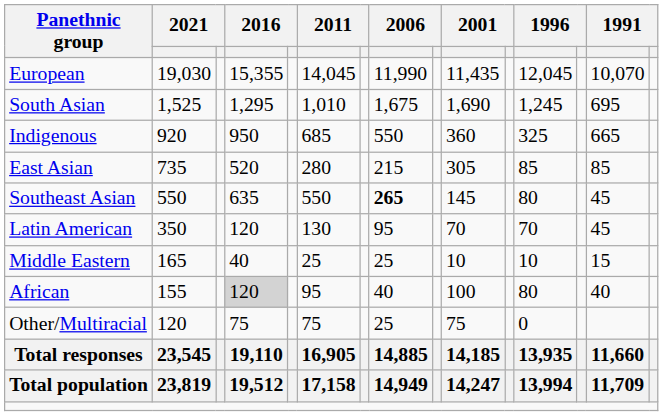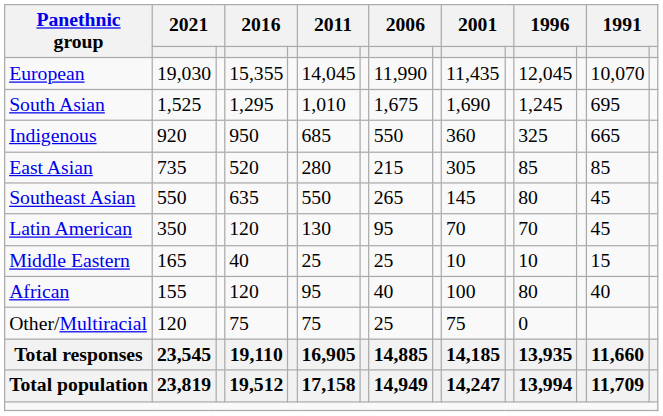(389, 198) bold -> (389, 198) normal
(244, 291) lightgrey background -> (244, 291) no background
